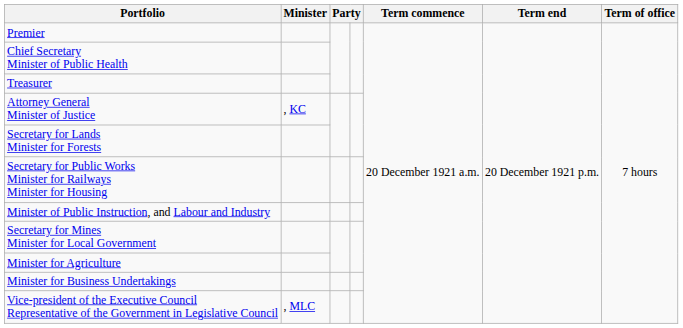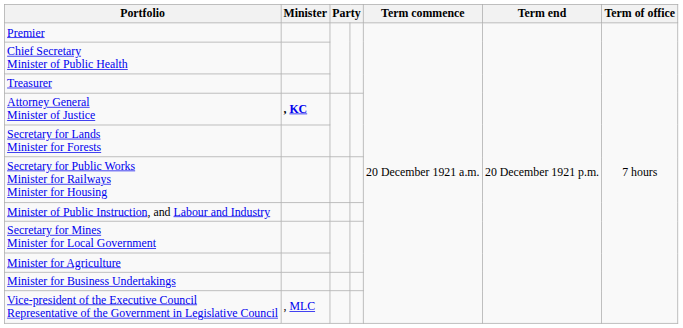(295, 108) normal -> (295, 108) bold
